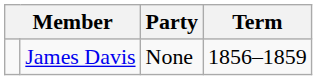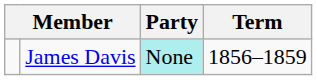(169, 56) no background -> (169, 56) paleturquoise background
